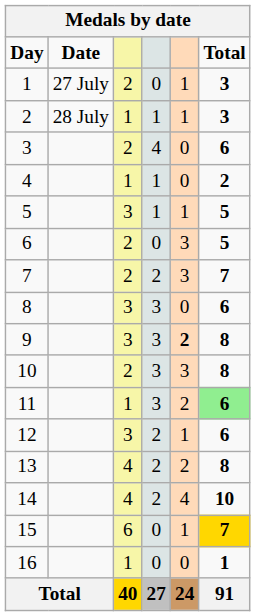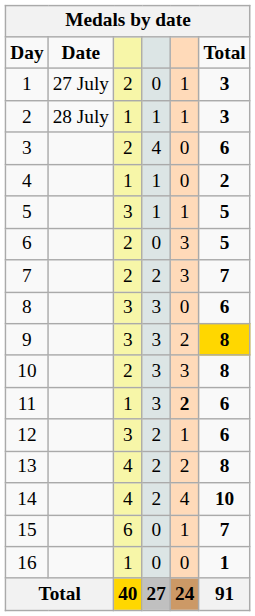(185, 339) bold -> (185, 339) normal
(225, 339) no background -> (225, 339) gold background
(185, 403) normal -> (185, 403) bold
(225, 403) lightgreen background -> (225, 403) no background
(225, 530) gold background -> (225, 530) no background
